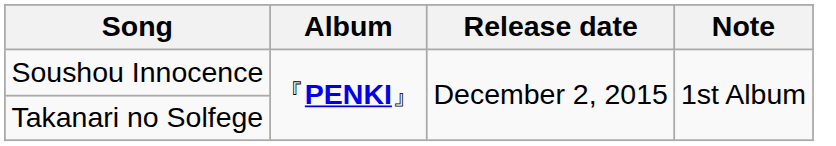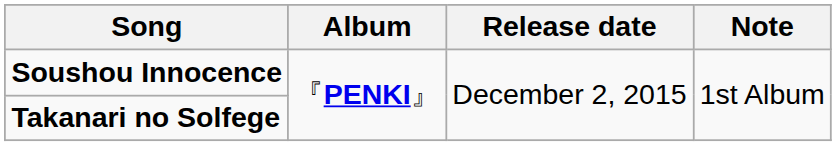(137, 72) normal -> (147, 72) bold
(137, 117) normal -> (146, 117) bold
